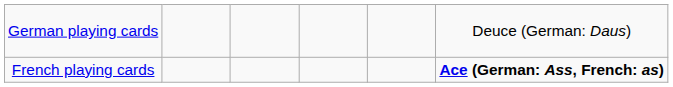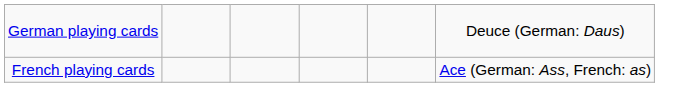(552, 69) bold -> (545, 69) normal
